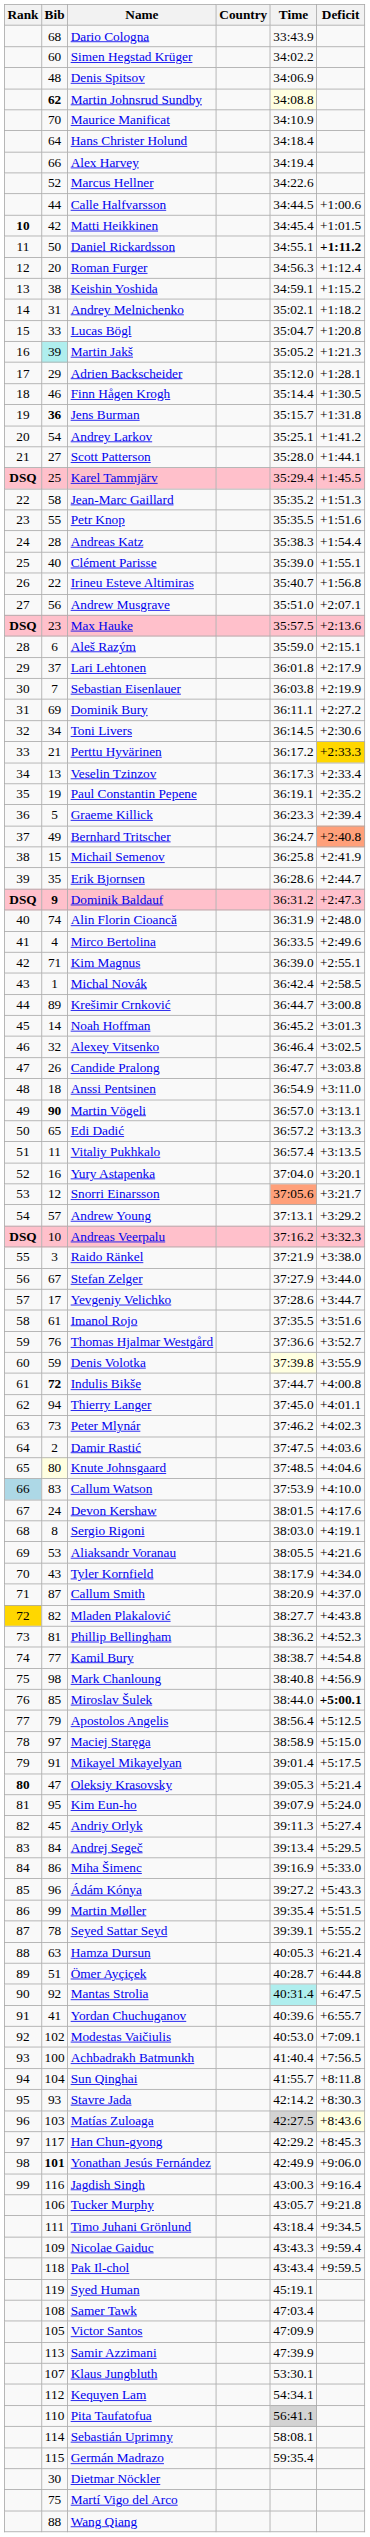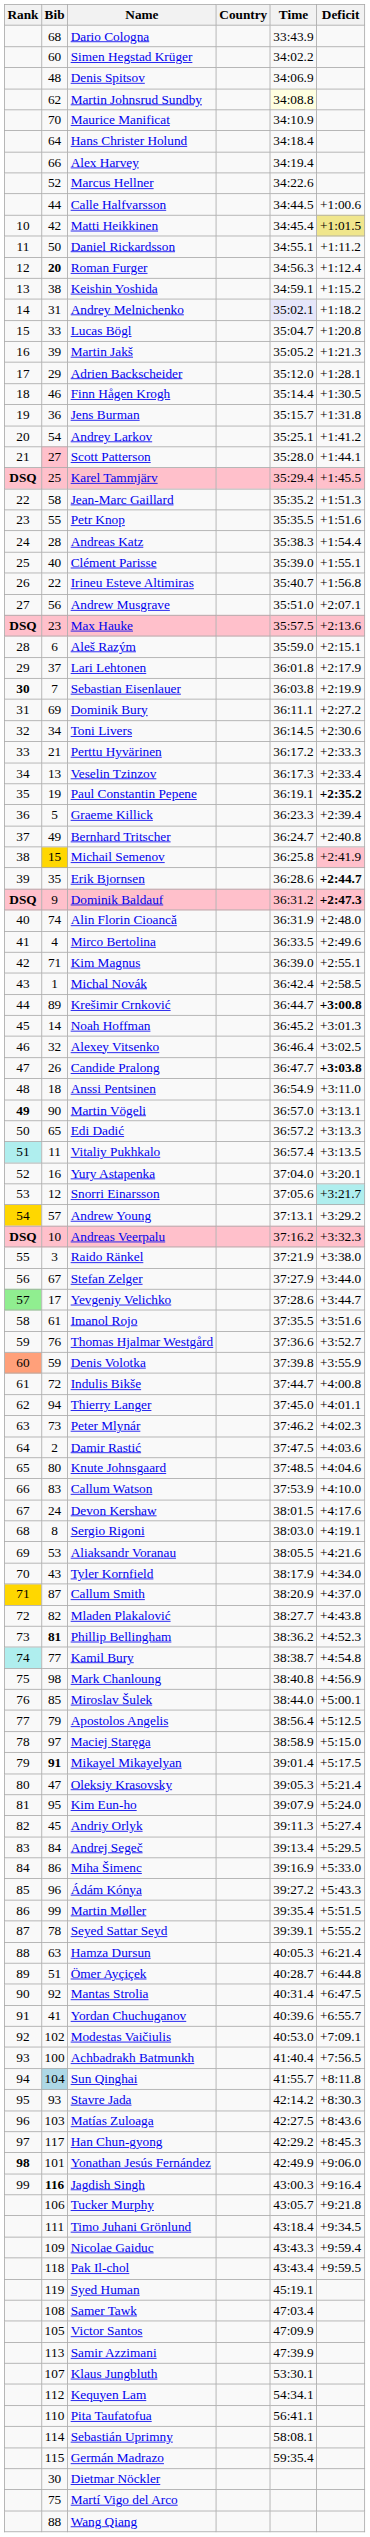(55, 99) bold -> (55, 99) normal
(23, 225) bold -> (23, 225) normal
(341, 225) no background -> (341, 225) khaki background
(341, 246) bold -> (341, 246) normal
(55, 267) normal -> (55, 267) bold
(293, 309) no background -> (293, 309) lavender background
(55, 352) paleturquoise background -> (55, 352) no background
(55, 415) bold -> (55, 415) normal
(55, 457) no background -> (55, 457) pink background
(23, 688) normal -> (23, 688) bold
(341, 752) gold background -> (341, 752) no background
(341, 794) normal -> (341, 794) bold
(341, 836) lightsalmon background -> (341, 836) no background
(55, 857) no background -> (55, 857) gold background
(341, 857) no background -> (341, 857) pink background
(341, 878) normal -> (341, 878) bold
(55, 899) bold -> (55, 899) normal
(341, 899) normal -> (341, 899) bold
(341, 1004) normal -> (341, 1004) bold
(341, 1068) normal -> (341, 1068) bold
(23, 1110) normal -> (23, 1110) bold
(55, 1110) bold -> (55, 1110) normal
(23, 1152) no background -> (23, 1152) paleturquoise background
(293, 1194) lightsalmon background -> (293, 1194) no background
(341, 1194) no background -> (341, 1194) paleturquoise background
(23, 1215) no background -> (23, 1215) gold background
(23, 1299) no background -> (23, 1299) lightgreen background
(23, 1362) no background -> (23, 1362) lightsalmon background
(293, 1362) lightyellow background -> (293, 1362) no background
(55, 1384) bold -> (55, 1384) normal
(55, 1468) lightyellow background -> (55, 1468) no background
(23, 1489) lightblue background -> (23, 1489) no background
(23, 1594) no background -> (23, 1594) gold background
(23, 1615) gold background -> (23, 1615) no background
(55, 1636) normal -> (55, 1636) bold
(23, 1657) no background -> (23, 1657) paleturquoise background
(341, 1699) bold -> (341, 1699) normal
(55, 1763) normal -> (55, 1763) bold
(23, 1784) bold -> (23, 1784) normal
(293, 1994) paleturquoise background -> (293, 1994) no background
(55, 2079) no background -> (55, 2079) lightblue background
(293, 2121) lightgrey background -> (293, 2121) no background
(341, 2121) lightyellow background -> (341, 2121) no background
(23, 2163) normal -> (23, 2163) bold
(55, 2163) bold -> (55, 2163) normal
(55, 2184) normal -> (55, 2184) bold
(293, 2416) lightgrey background -> (293, 2416) no background
